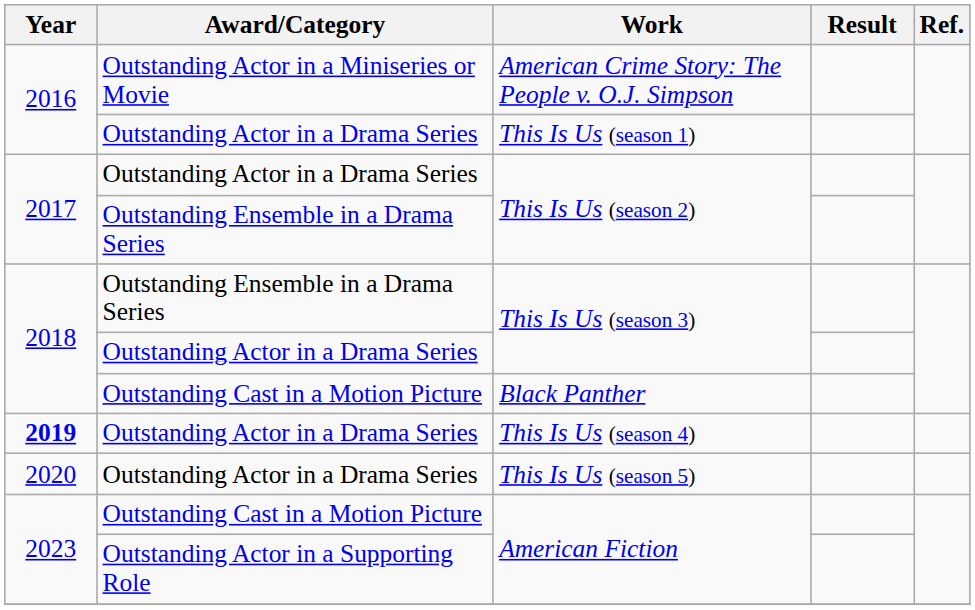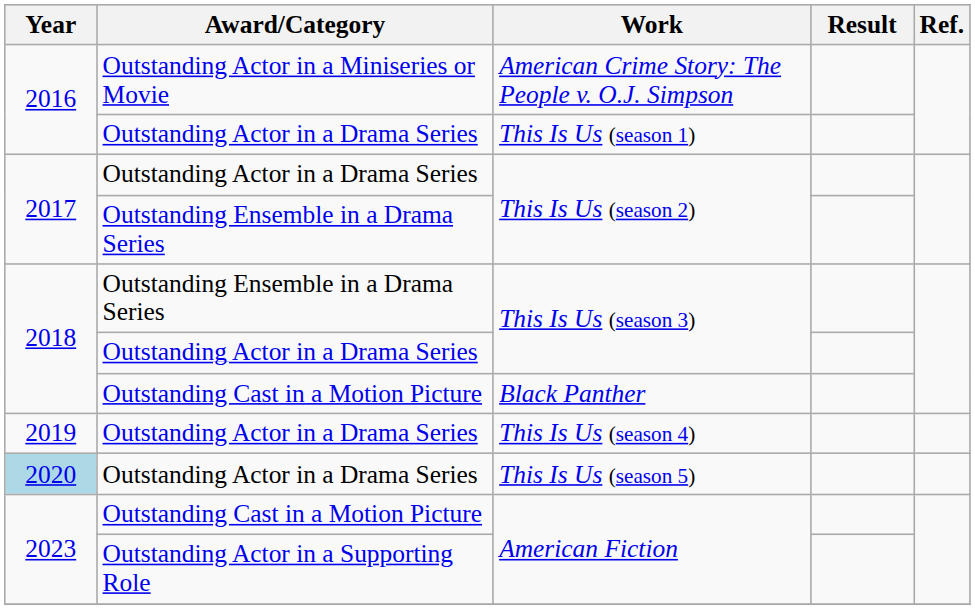(51, 433) bold -> (51, 433) normal
(51, 473) no background -> (51, 473) lightblue background
